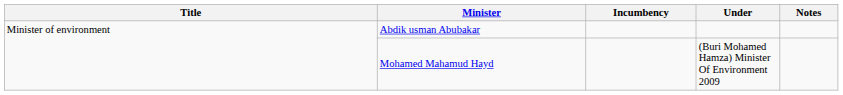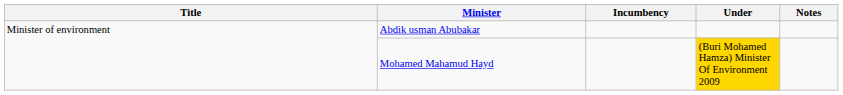(735, 64) no background -> (735, 64) gold background
